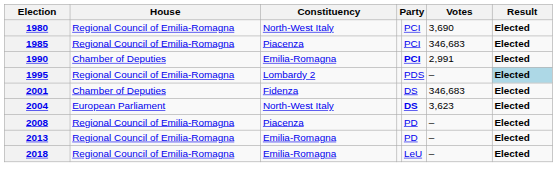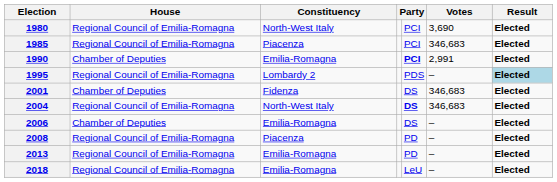(119, 106) European Parliament -> (153, 106) Regional Council of Emilia-Romagna
(441, 106) 3,623 -> (447, 106) 346,683
+ row: (37, 122)
